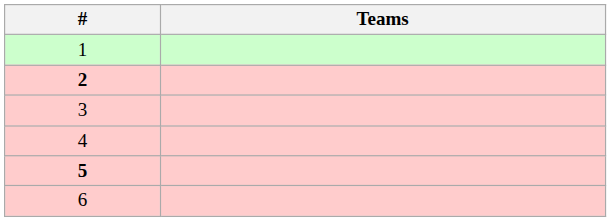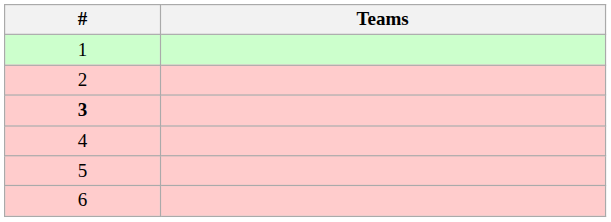(82, 79) bold -> (82, 79) normal
(82, 110) normal -> (82, 110) bold
(82, 170) bold -> (82, 170) normal
